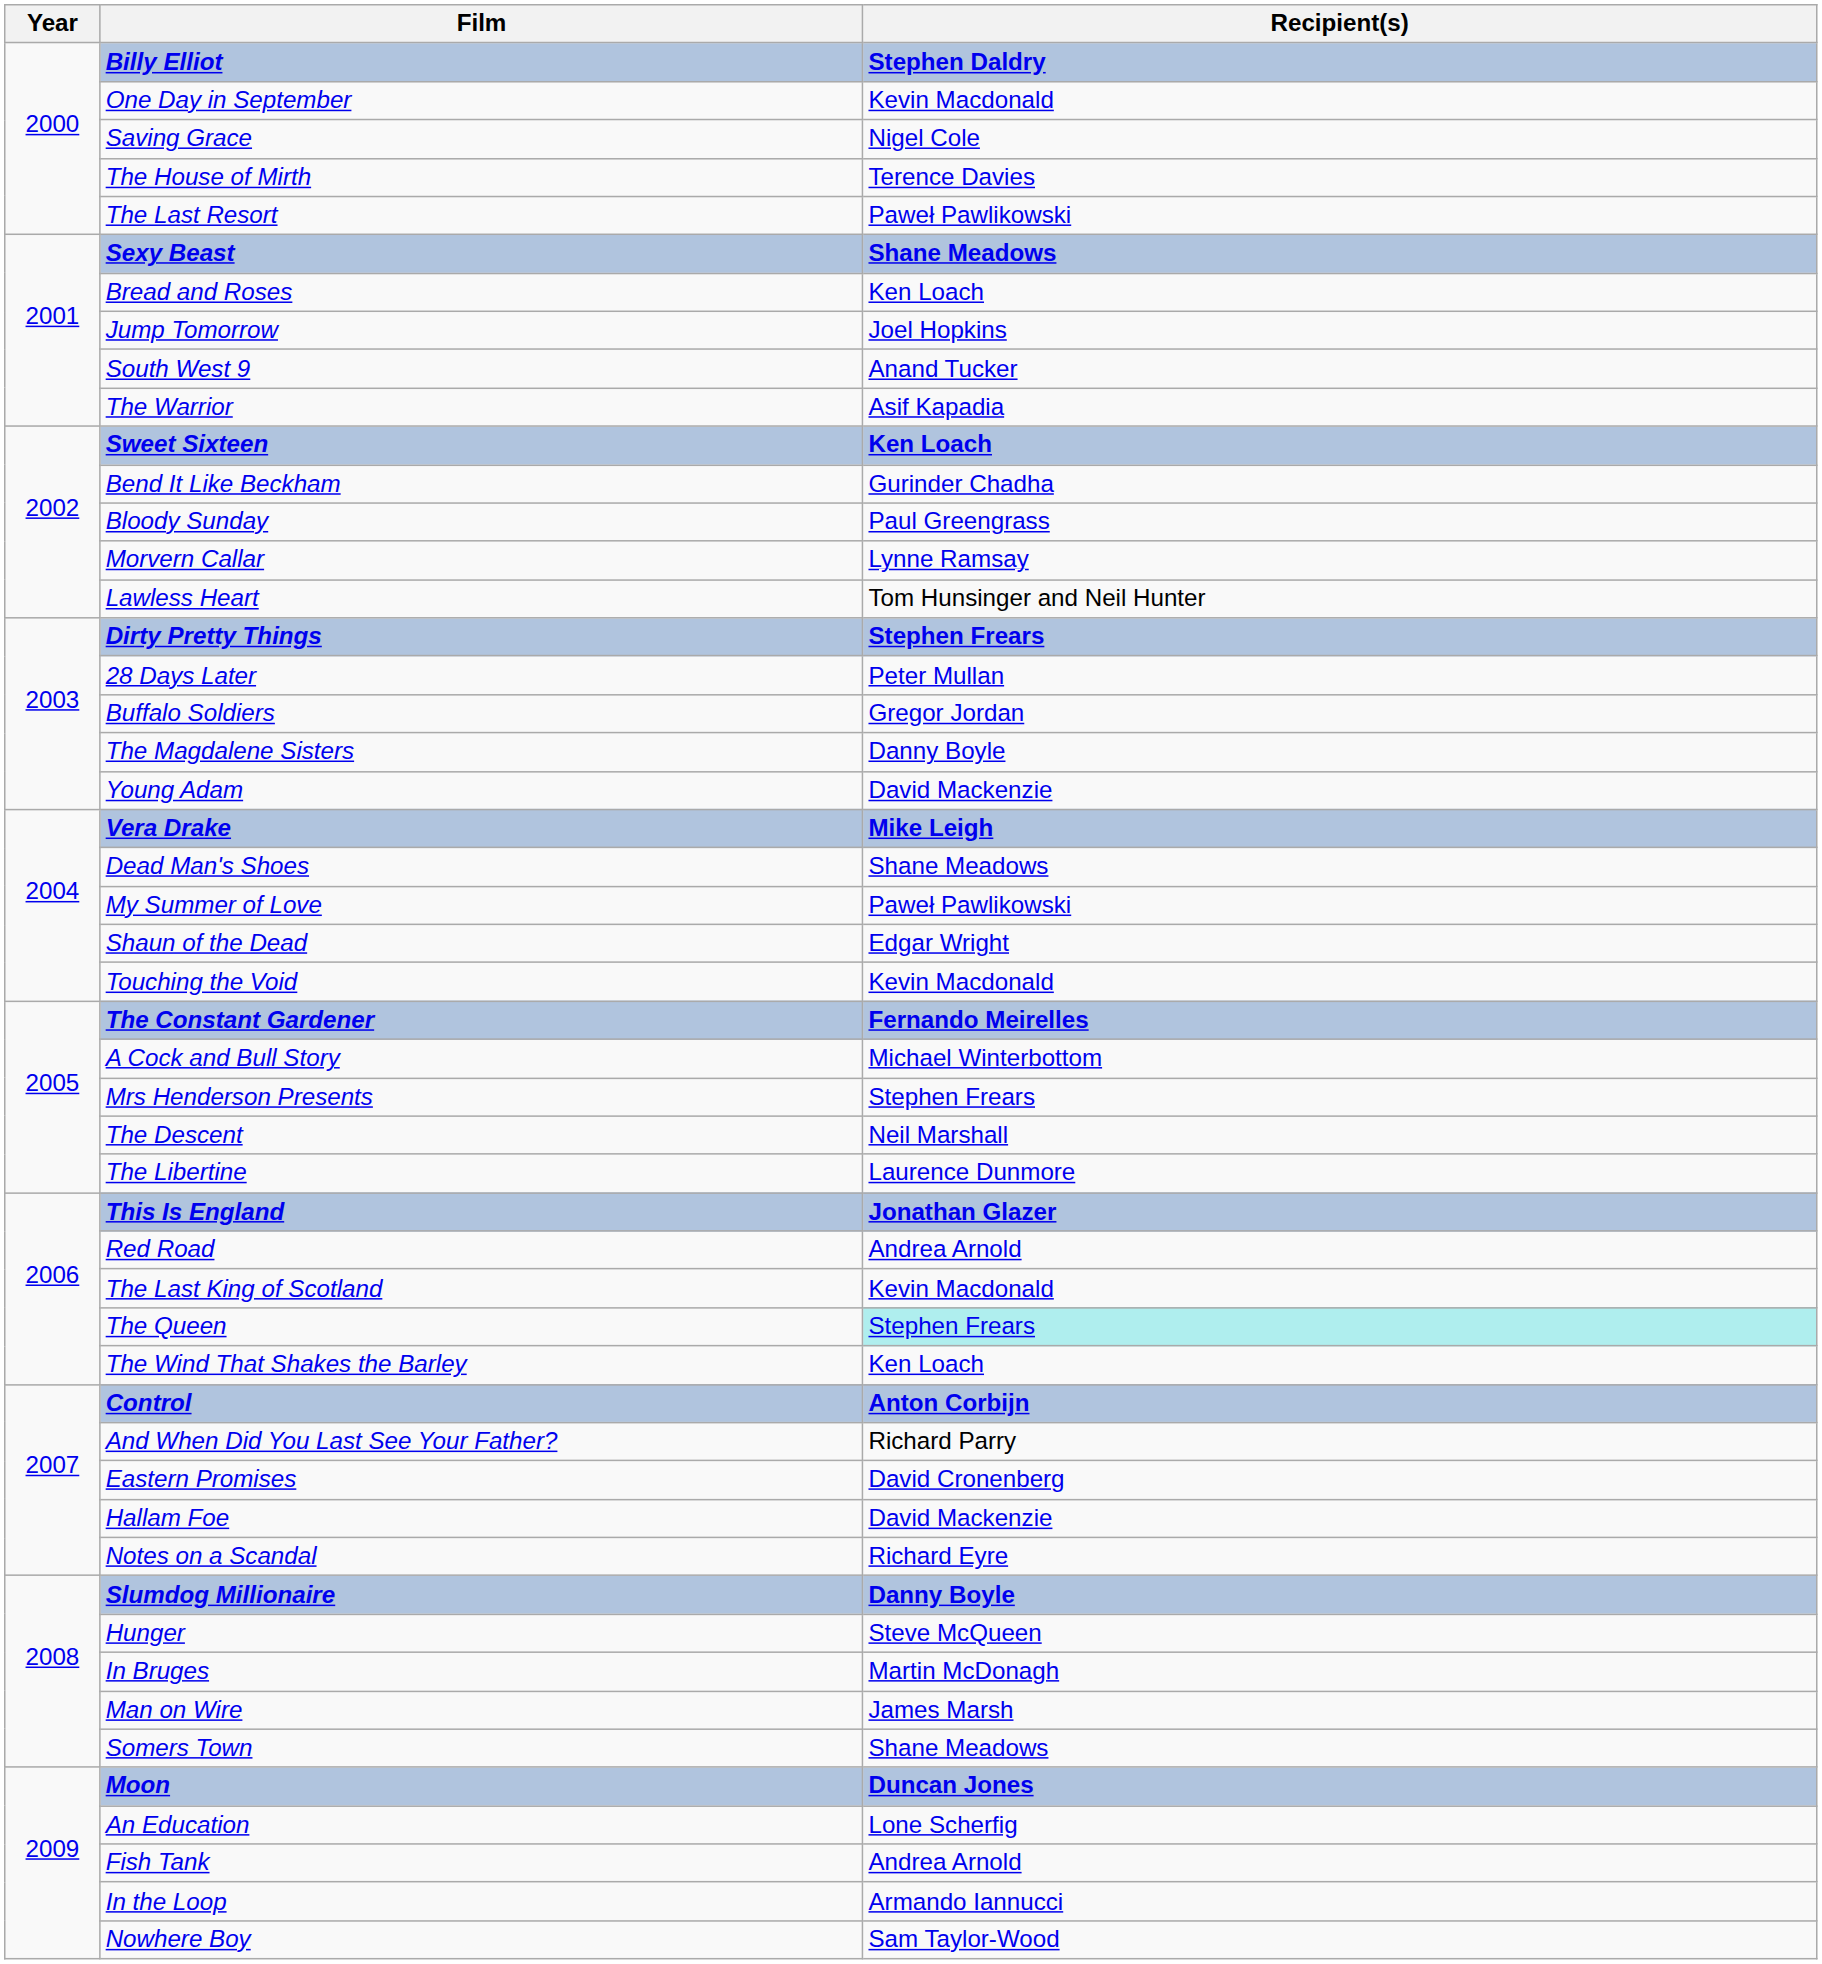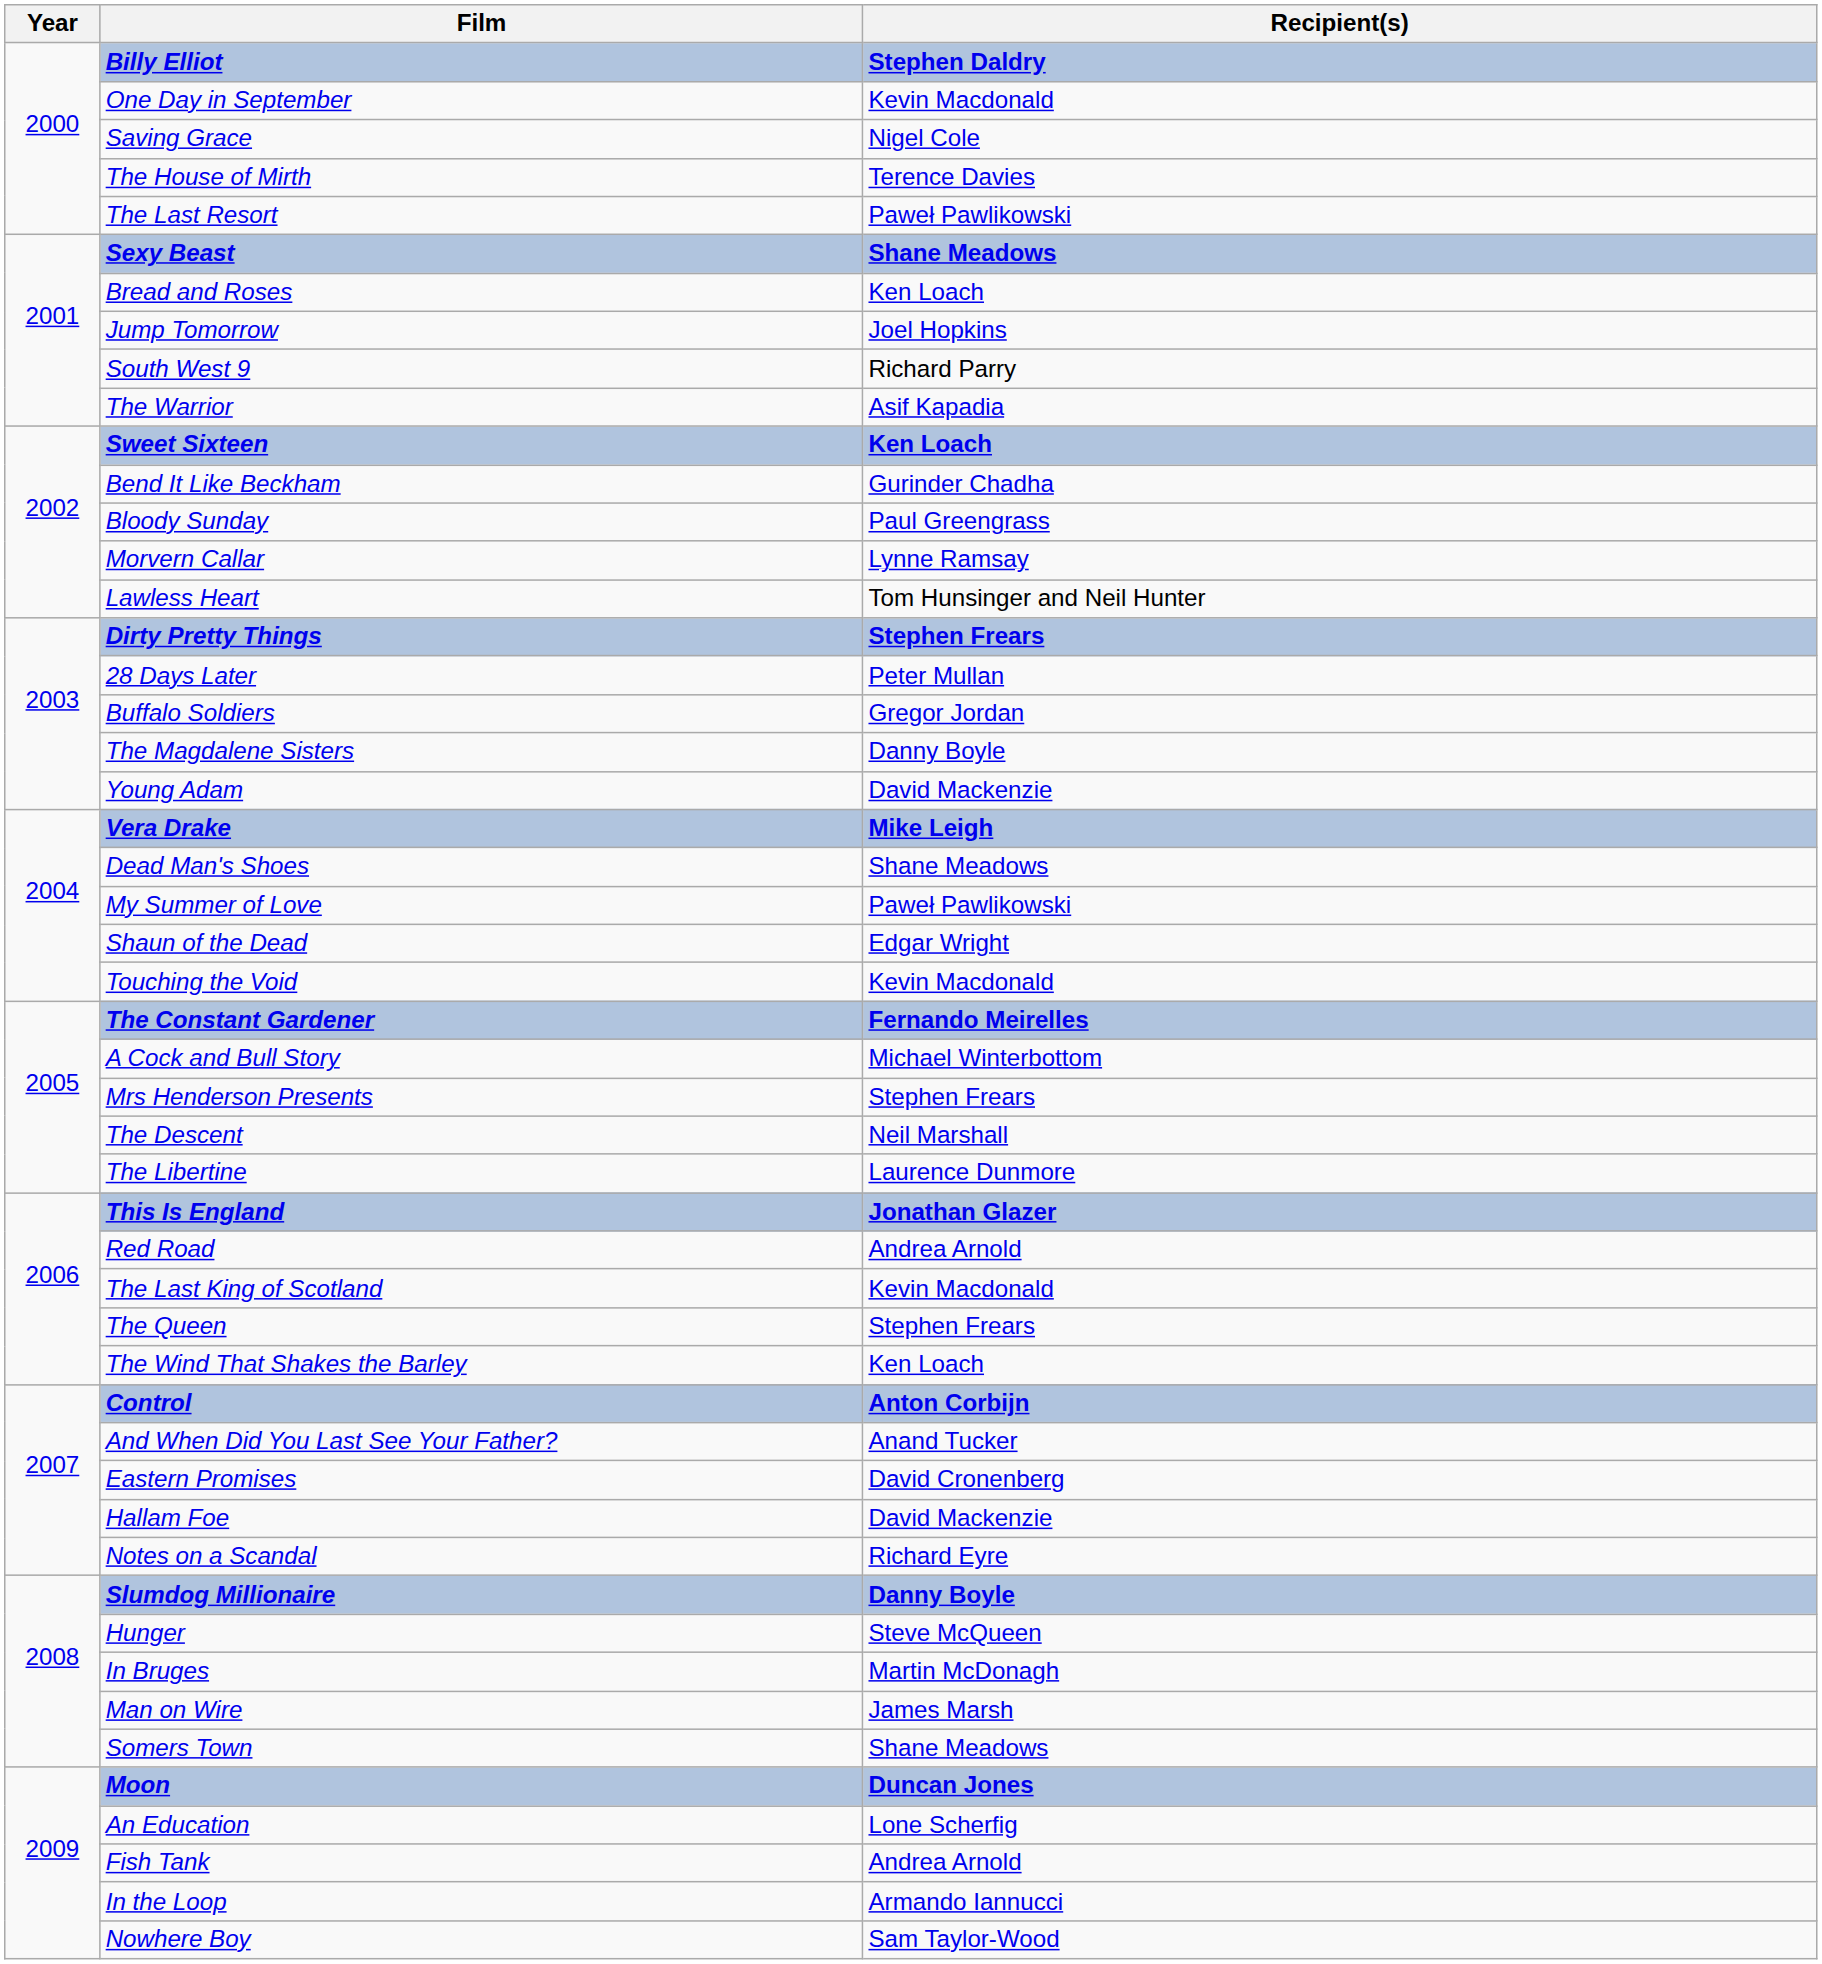(943, 368) Anand Tucker -> (942, 368) Richard Parry
(952, 1326) paleturquoise background -> (952, 1326) no background
(942, 1441) Richard Parry -> (943, 1441) Anand Tucker
